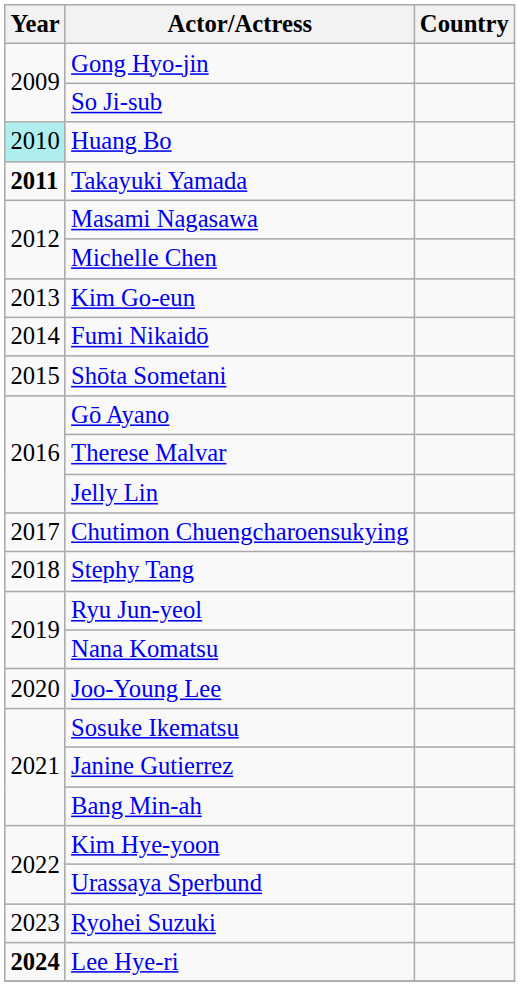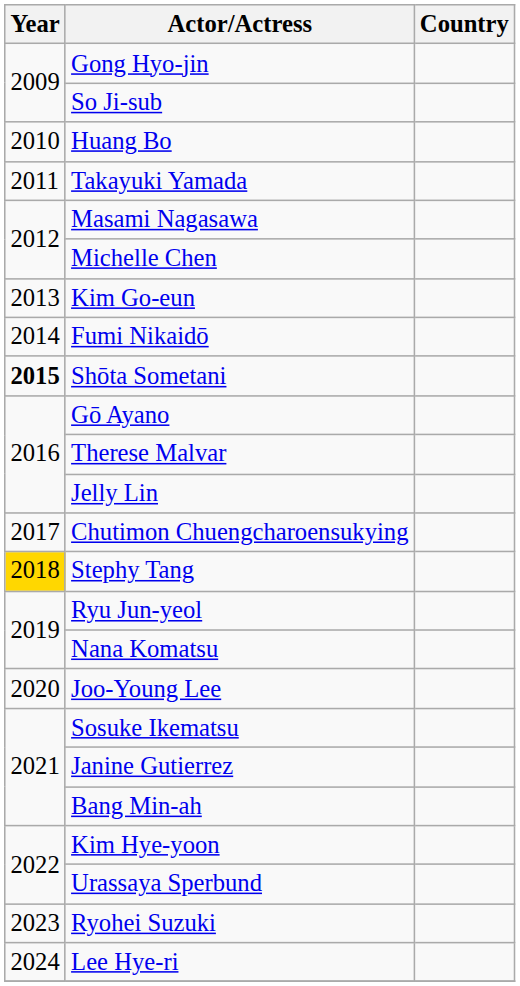(35, 141) paleturquoise background -> (35, 141) no background
(34, 180) bold -> (35, 180) normal
(35, 375) normal -> (35, 375) bold
(35, 571) no background -> (35, 571) gold background
(35, 961) bold -> (35, 961) normal
